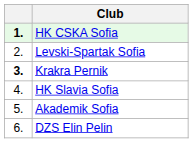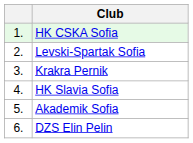(18, 33) bold -> (18, 33) normal
(18, 71) bold -> (18, 71) normal
